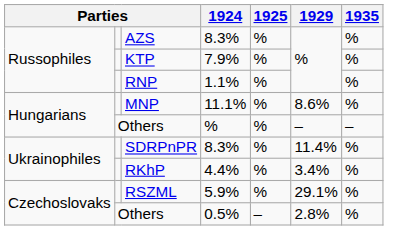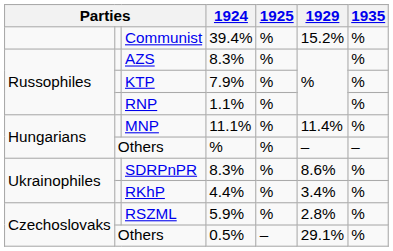+ row: (164, 38)
(312, 104) 8.6% -> (322, 126) 11.4%
(316, 148) 11.4% -> (318, 170) 8.6%
(316, 192) 29.1% -> (318, 214) 2.8%
(312, 214) 2.8% -> (322, 236) 29.1%
